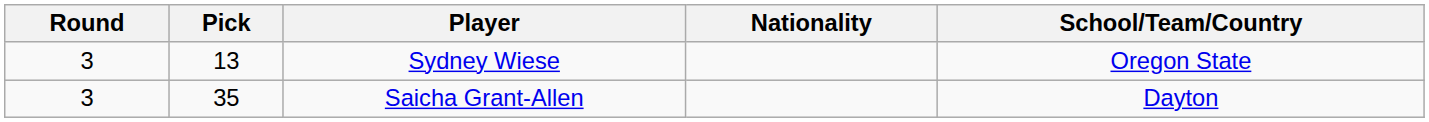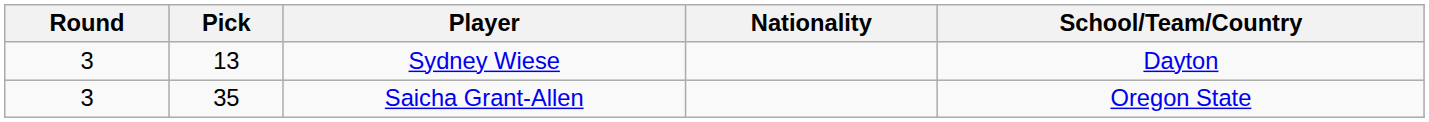(1181, 60) Oregon State -> (1181, 60) Dayton
(1181, 98) Dayton -> (1181, 98) Oregon State
